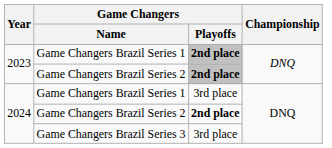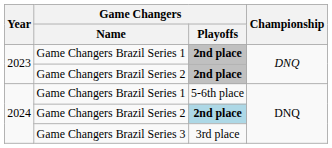(215, 94) 3rd place -> (218, 94) 5-6th place
(215, 114) no background -> (218, 114) lightblue background
